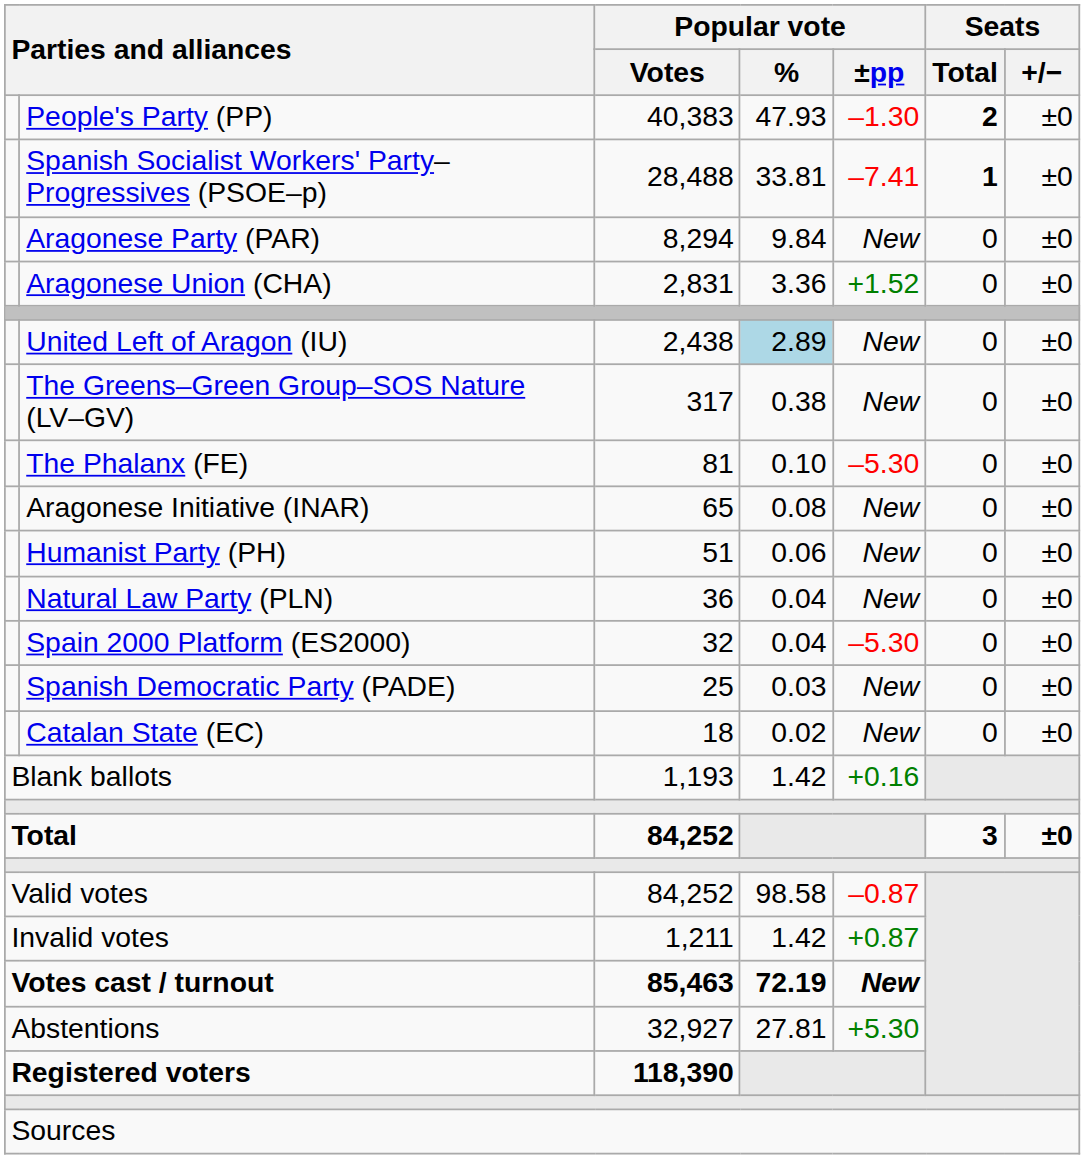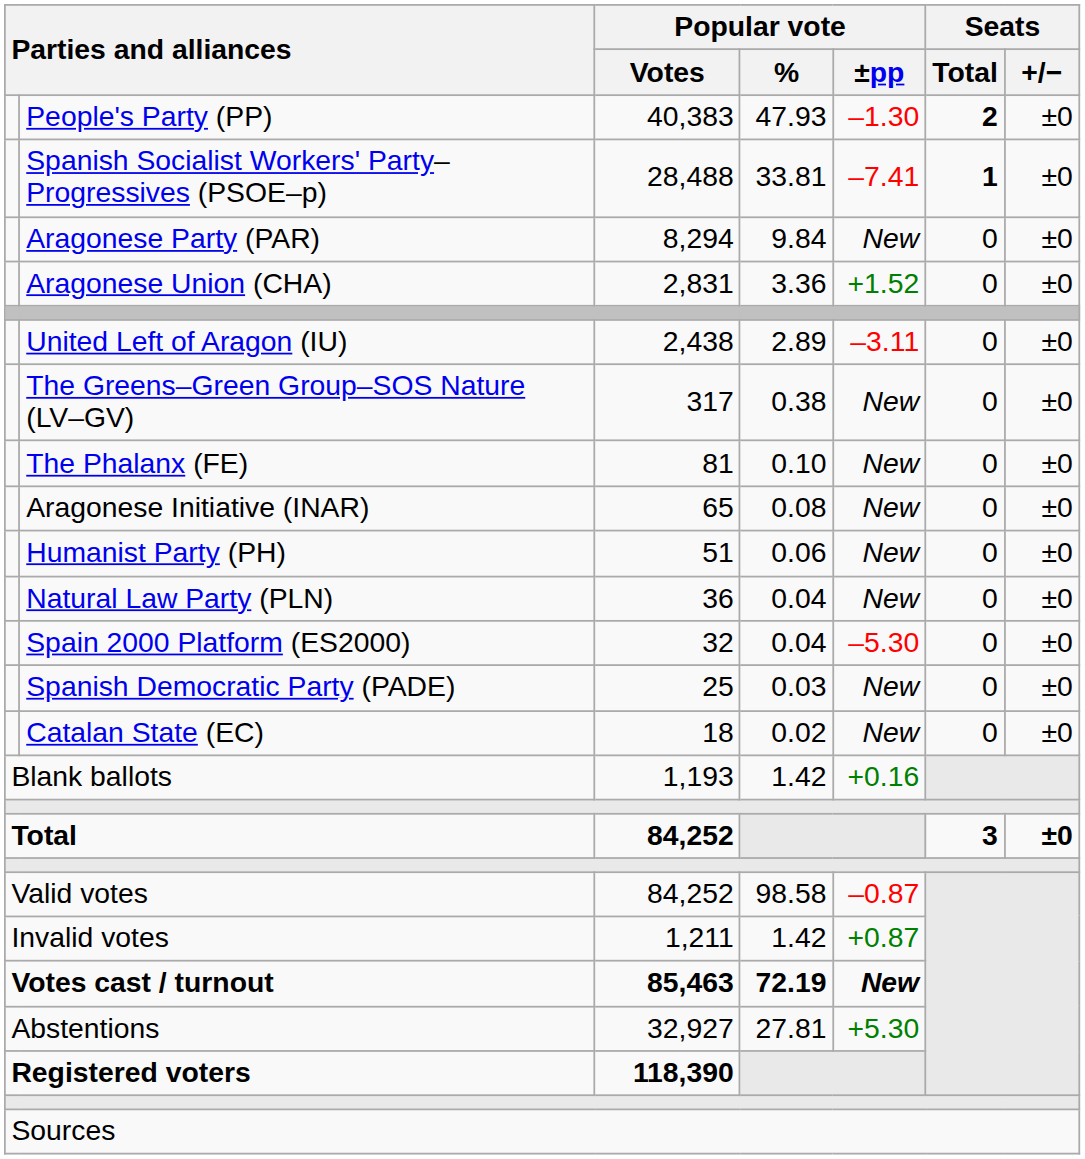(799, 341) lightblue background -> (799, 341) no background
(891, 341) New -> (885, 341) –3.11
(884, 463) –5.30 -> (891, 463) New
